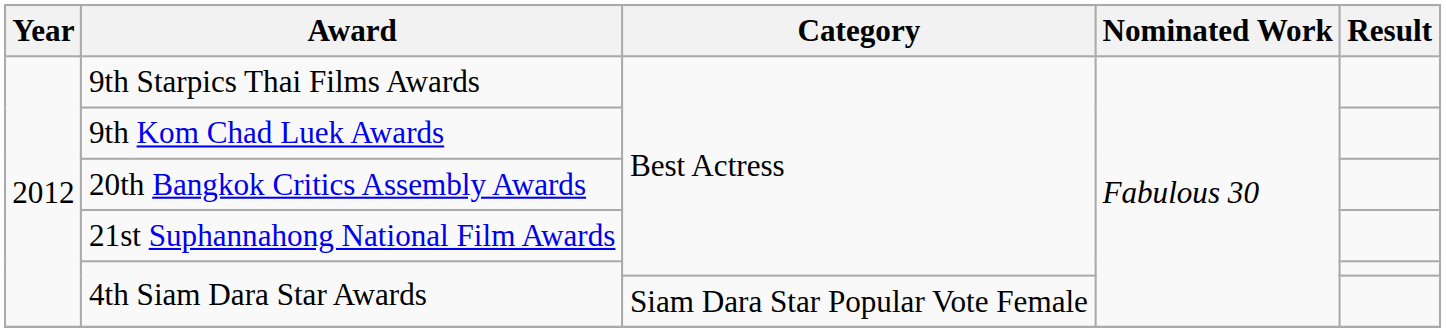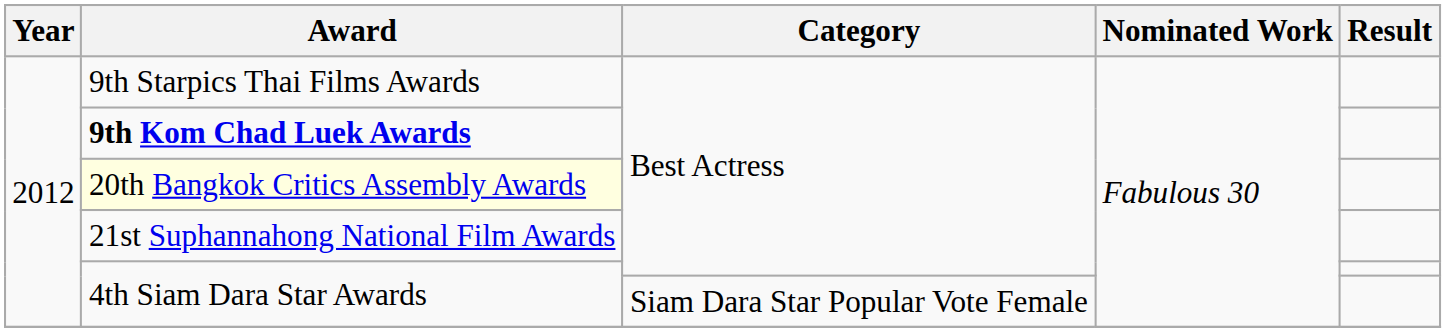(267, 133) normal -> (280, 133) bold
(338, 184) no background -> (338, 184) lightyellow background
